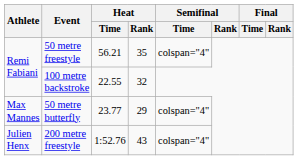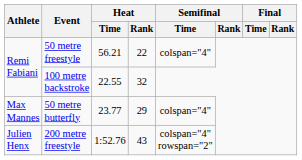(142, 52) 35 -> (142, 52) 22
(184, 140) colspan="4" -> (185, 140) colspan="4" rowspan="2"
